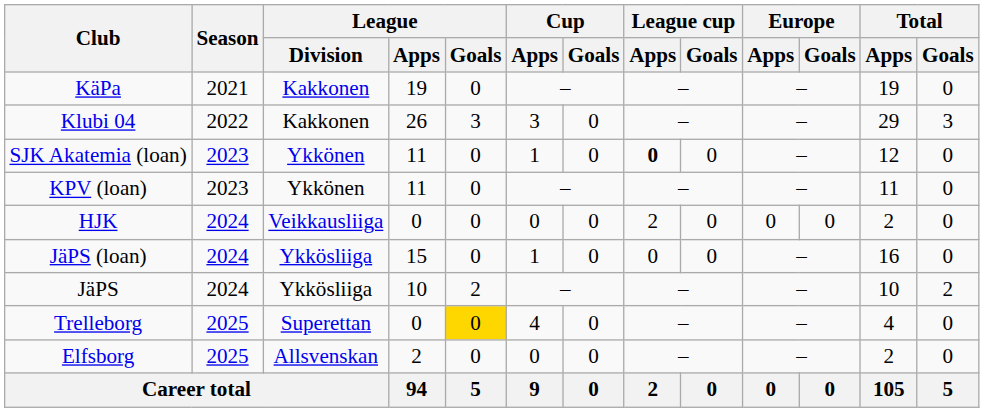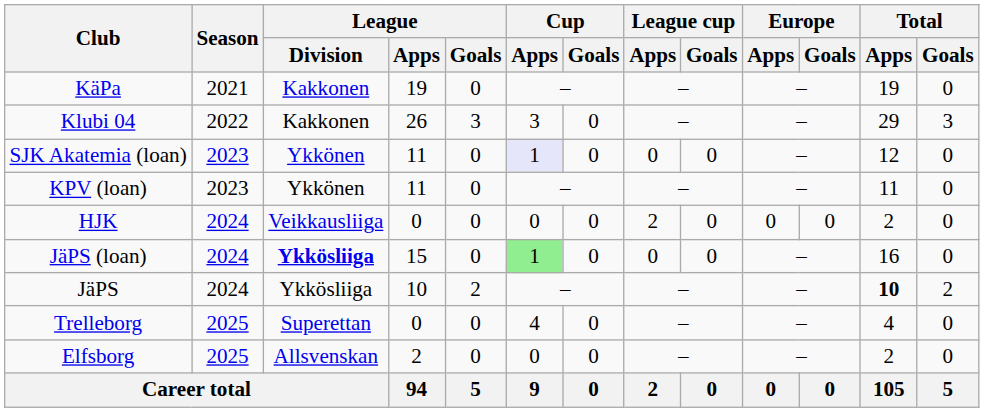(535, 155) no background -> (535, 155) lavender background
(653, 155) bold -> (653, 155) normal
(326, 255) normal -> (326, 255) bold
(535, 255) no background -> (535, 255) lightgreen background
(889, 289) normal -> (889, 289) bold
(476, 322) gold background -> (476, 322) no background
